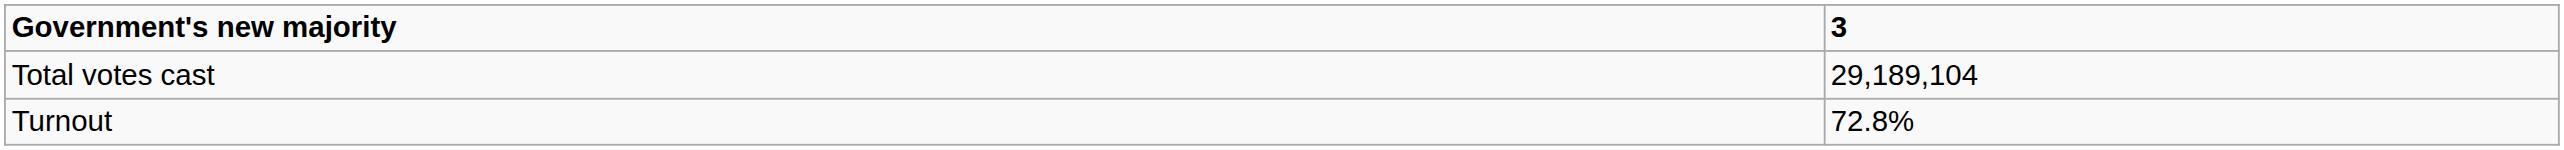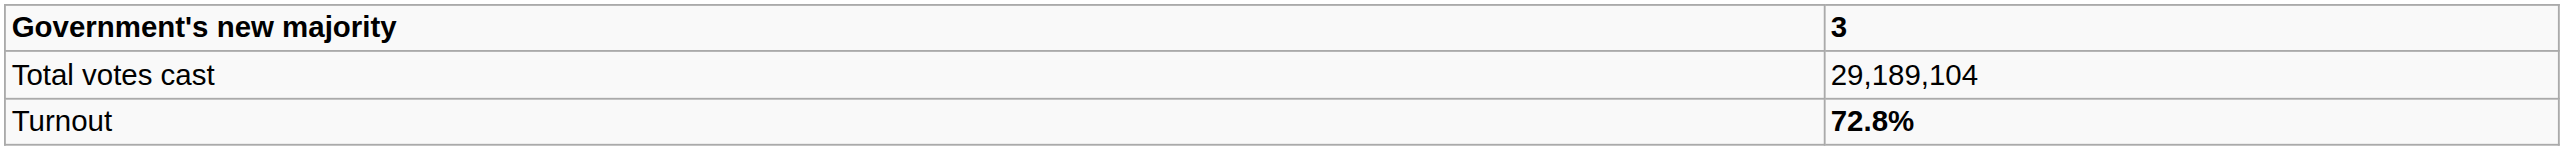(1872, 121) normal -> (1872, 121) bold
